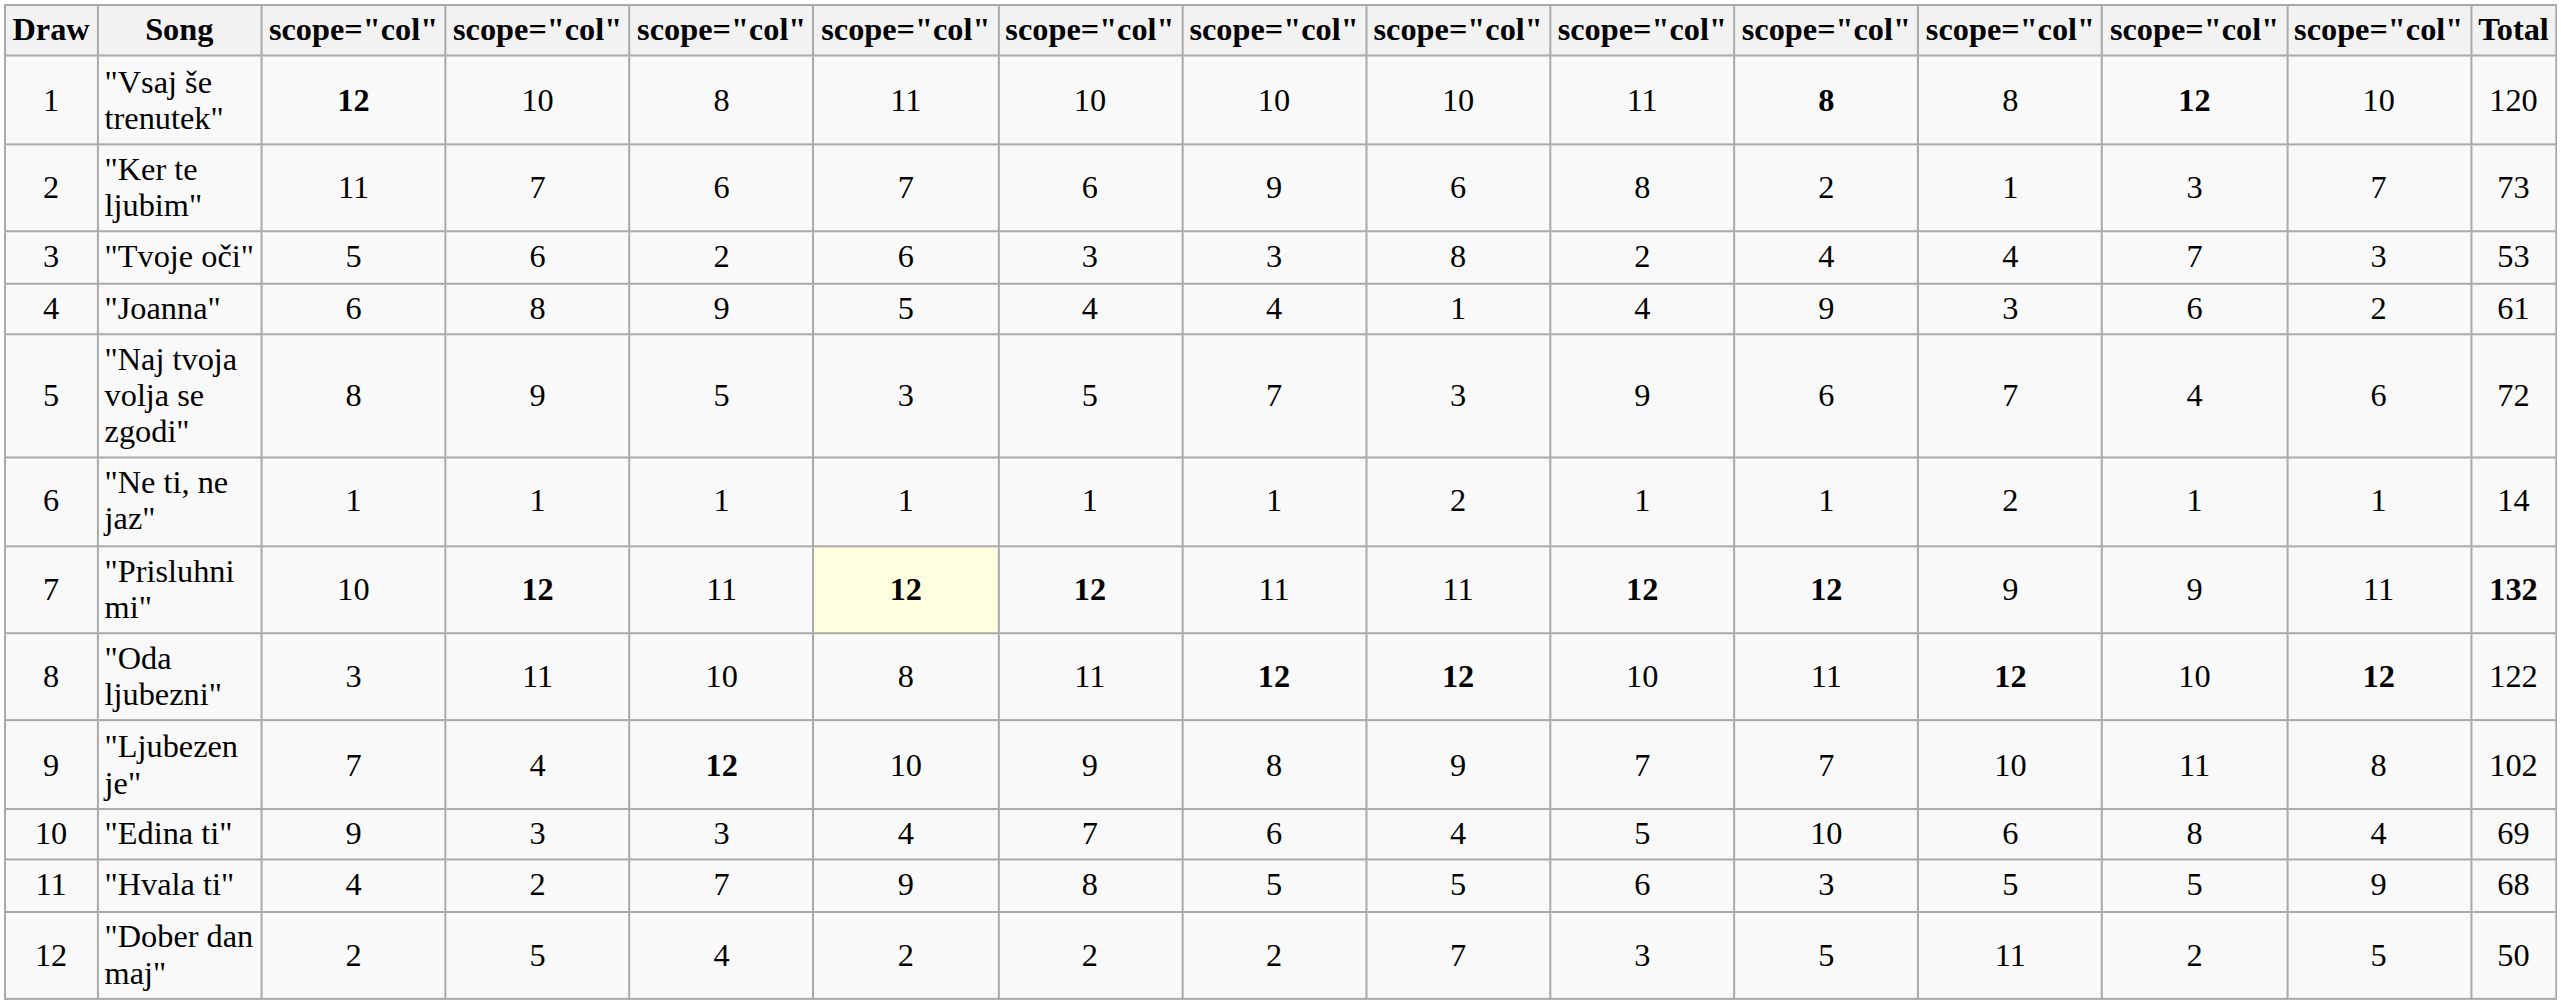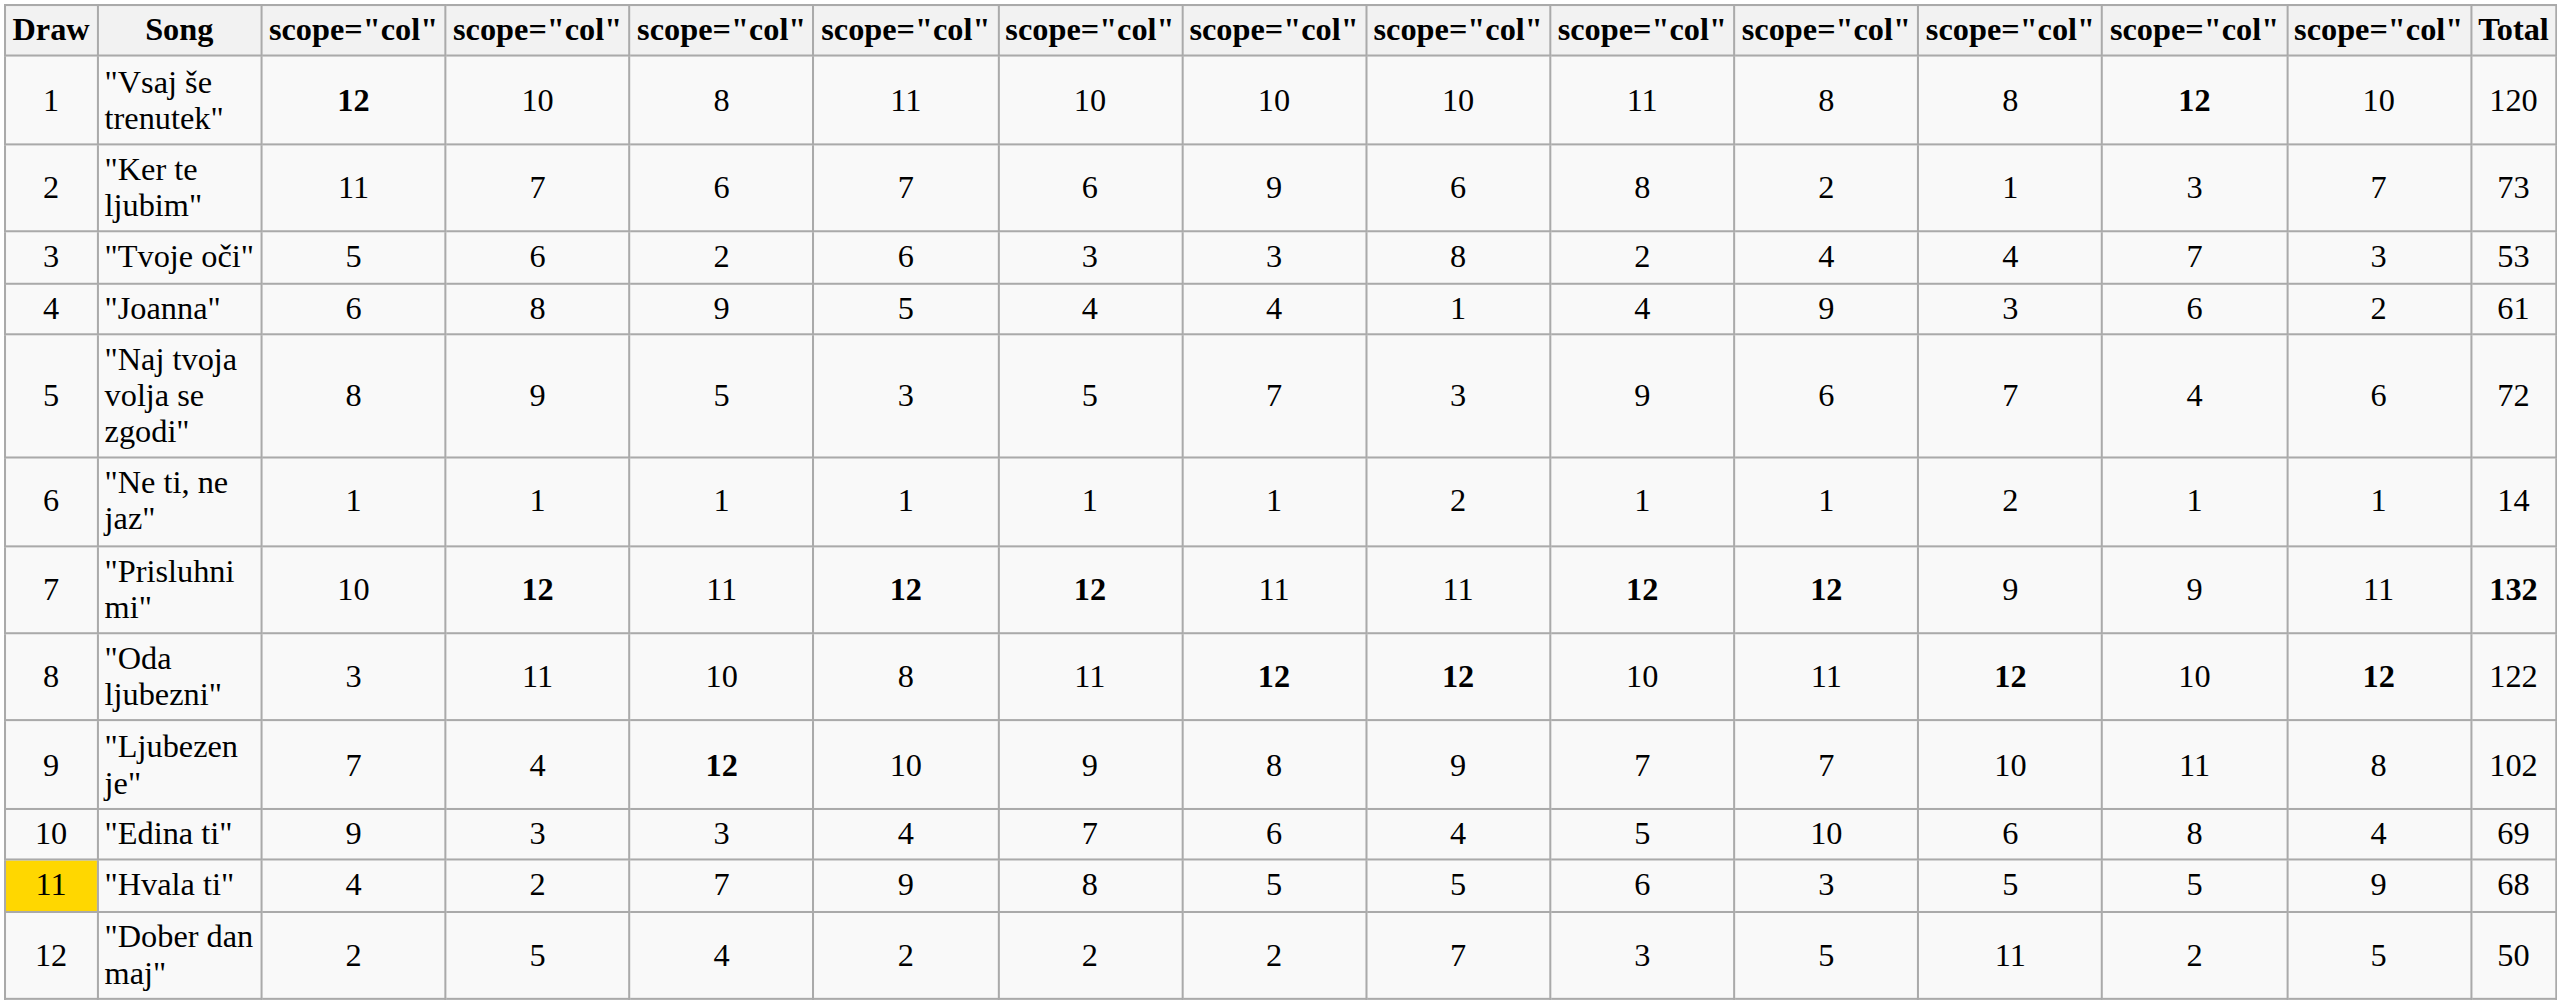(1826, 99) bold -> (1826, 99) normal
(906, 588) lightyellow background -> (906, 588) no background
(51, 884) no background -> (51, 884) gold background
